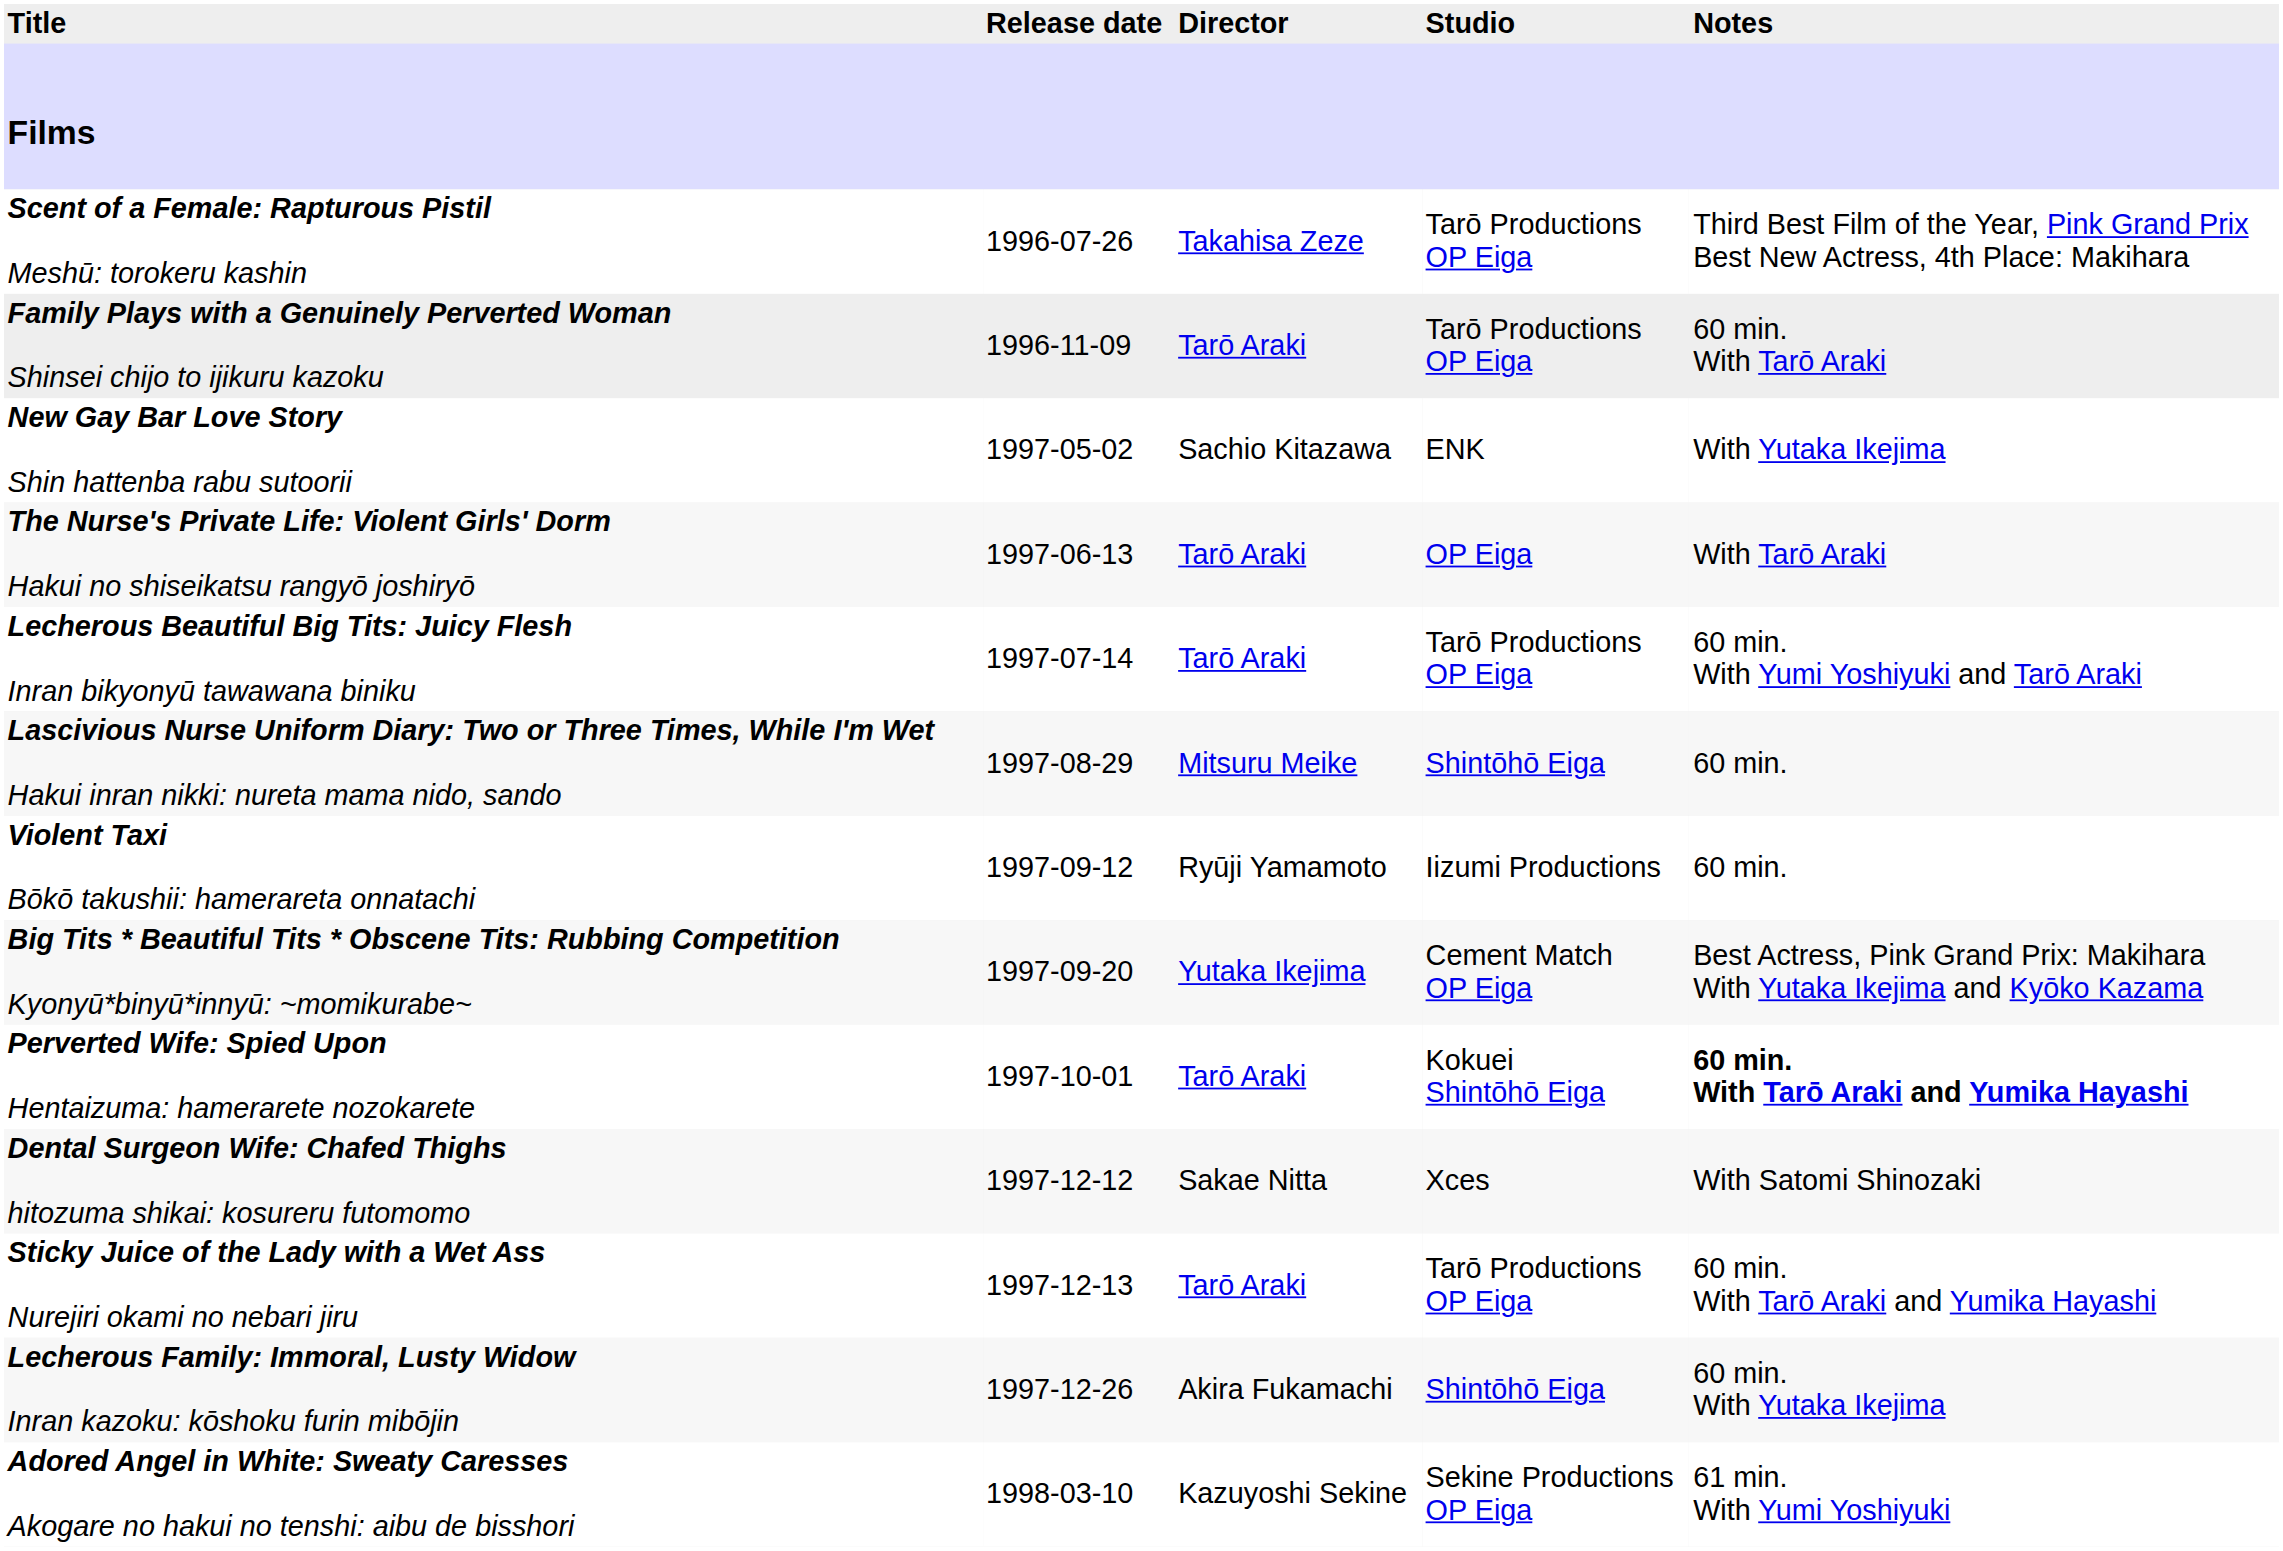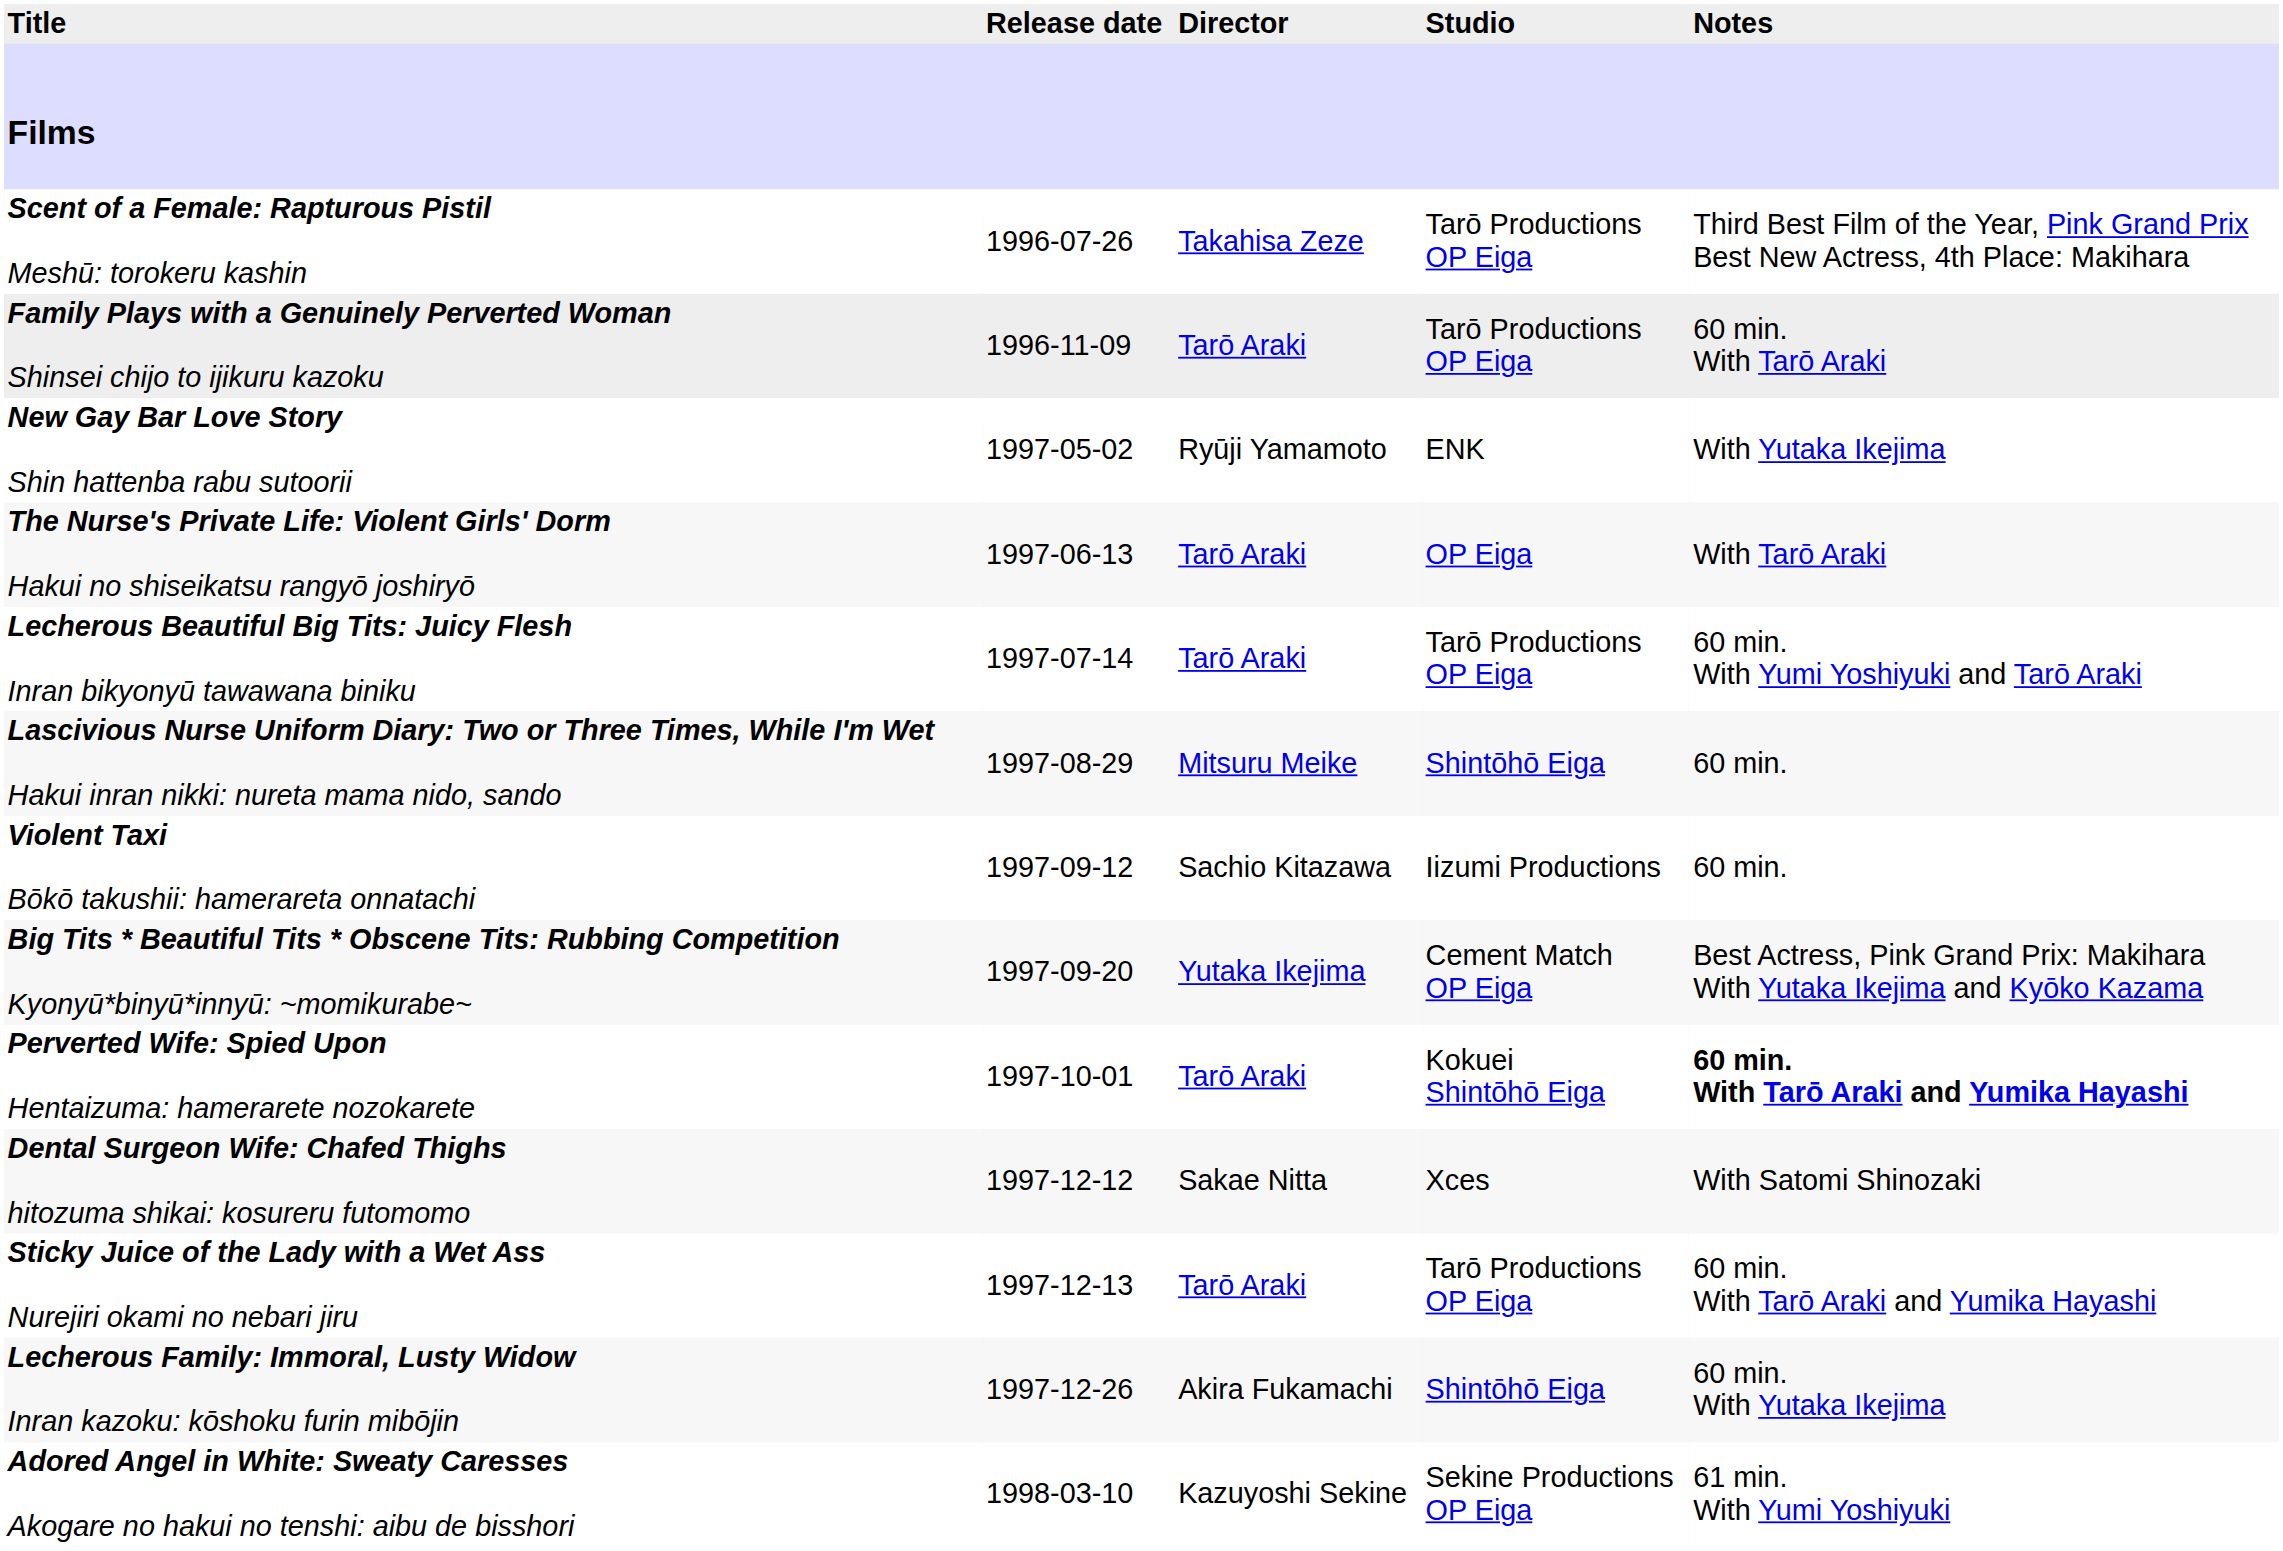(1285, 450) Sachio Kitazawa -> (1282, 450) Ryūji Yamamoto
(1282, 868) Ryūji Yamamoto -> (1285, 868) Sachio Kitazawa
